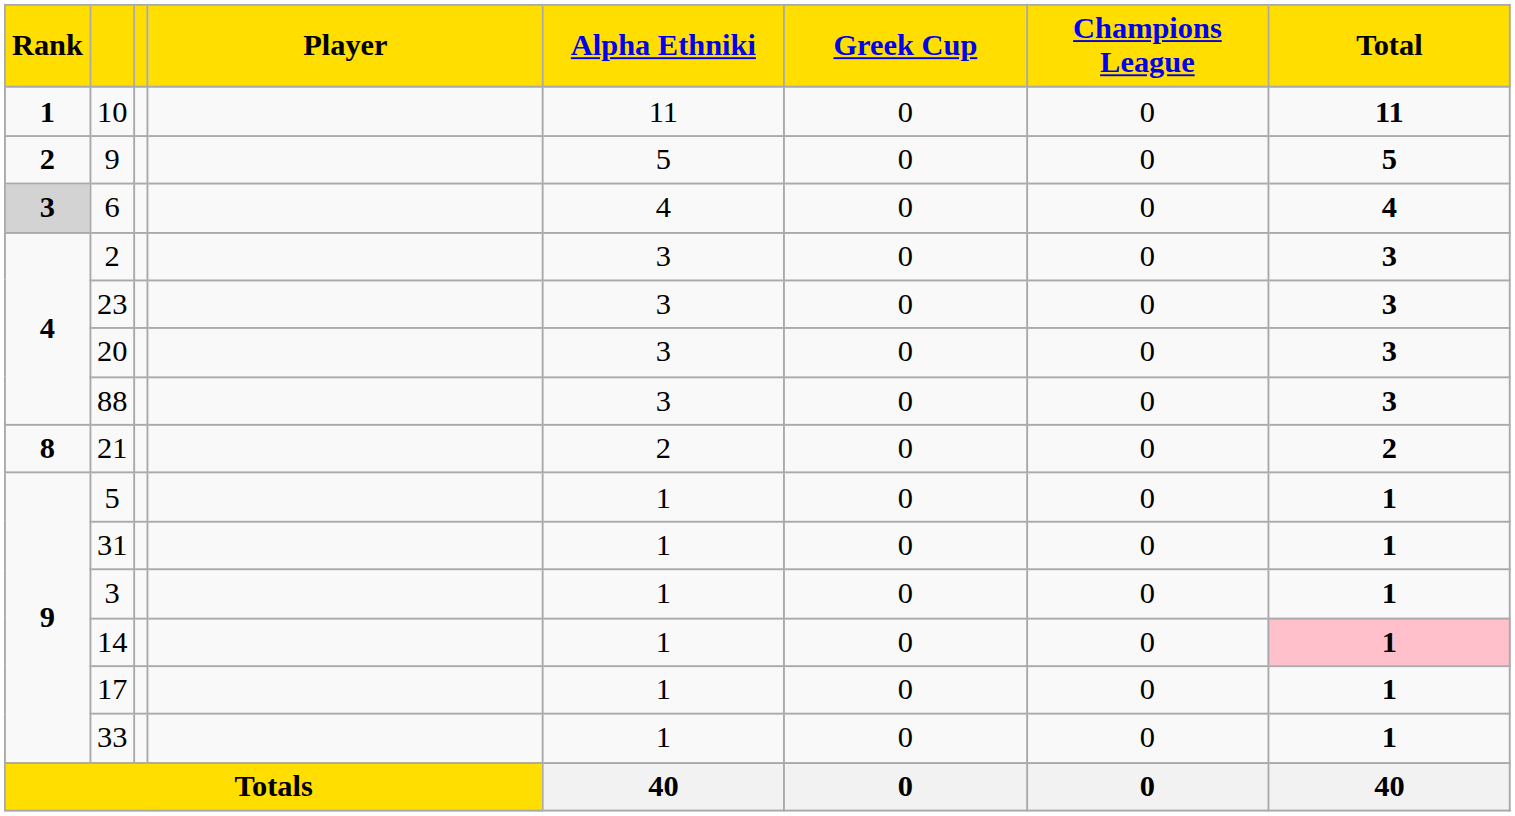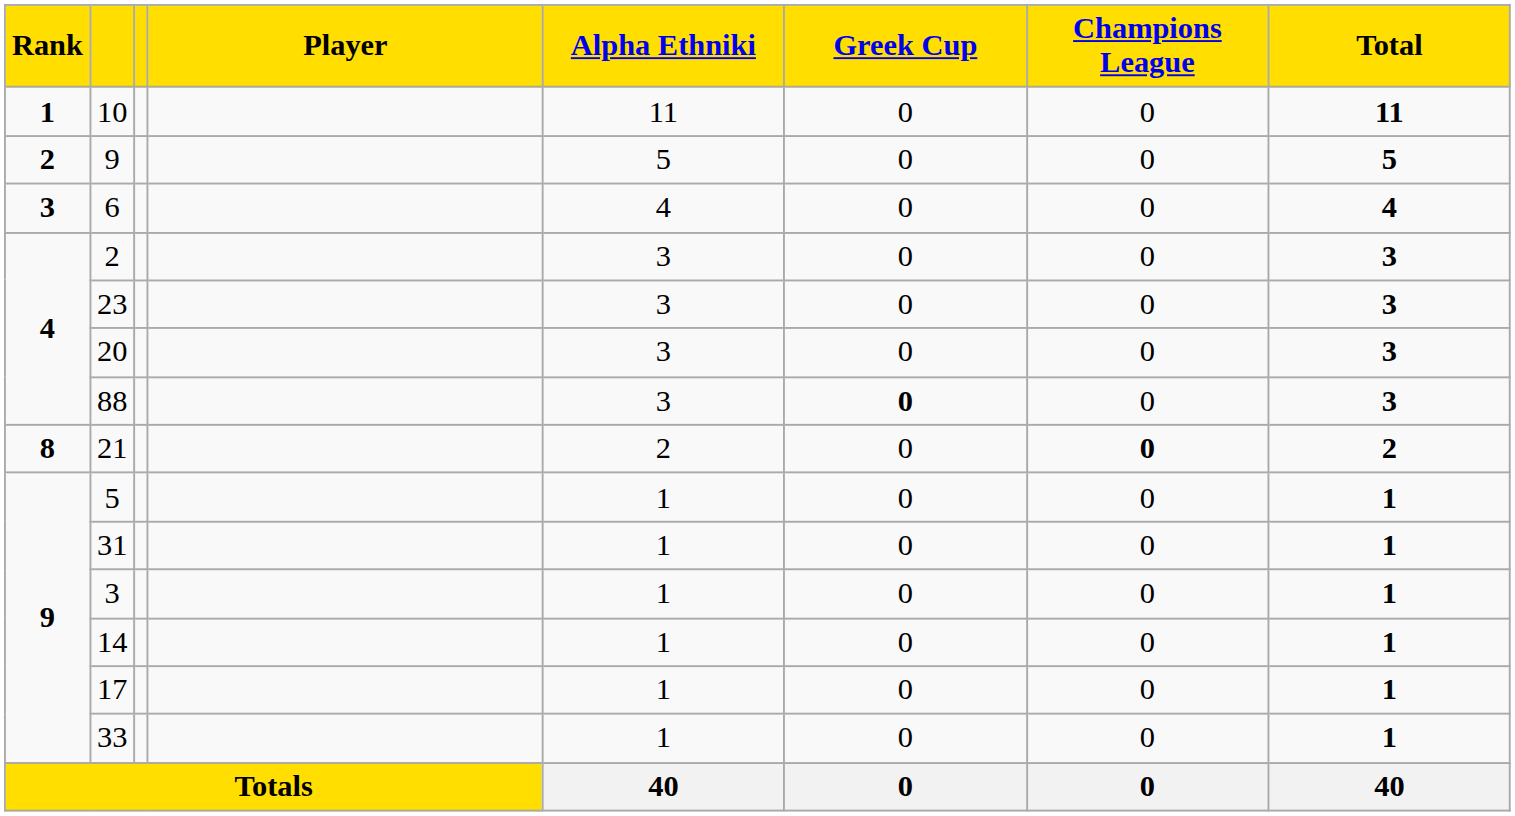(47, 207) lightgrey background -> (47, 207) no background
(905, 400) normal -> (905, 400) bold
(1147, 448) normal -> (1147, 448) bold
(1389, 641) pink background -> (1389, 641) no background
